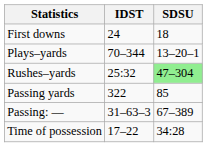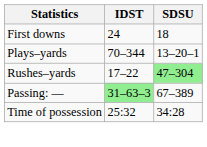(122, 73) 25:32 -> (123, 73) 17–22
- row: (41, 92)
(129, 112) no background -> (129, 92) lightgreen background
(123, 131) 17–22 -> (122, 112) 25:32
